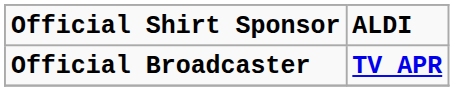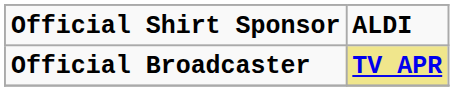(397, 66) no background -> (397, 66) khaki background
